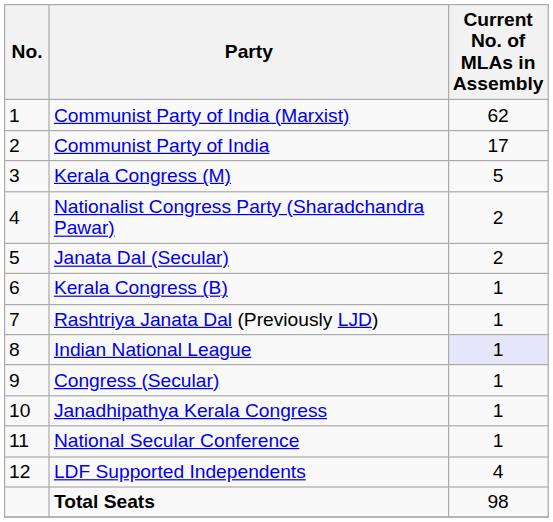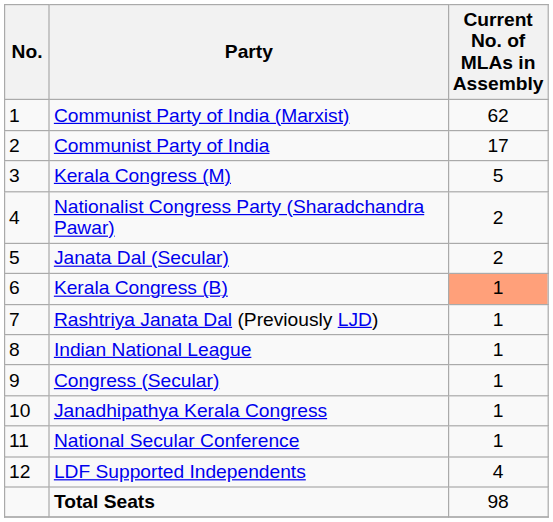(498, 288) no background -> (498, 288) lightsalmon background
(498, 349) lavender background -> (498, 349) no background
